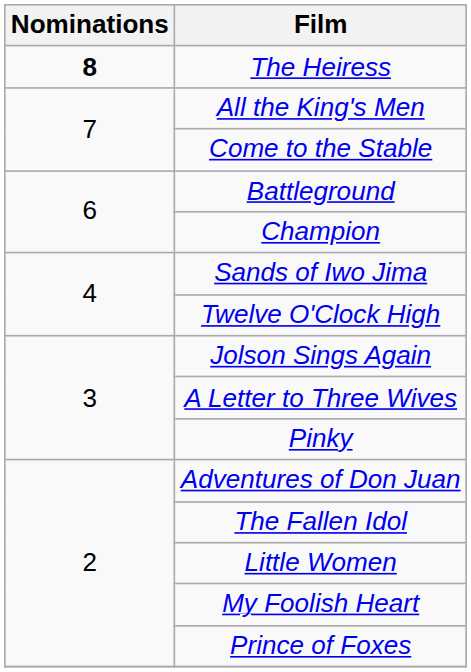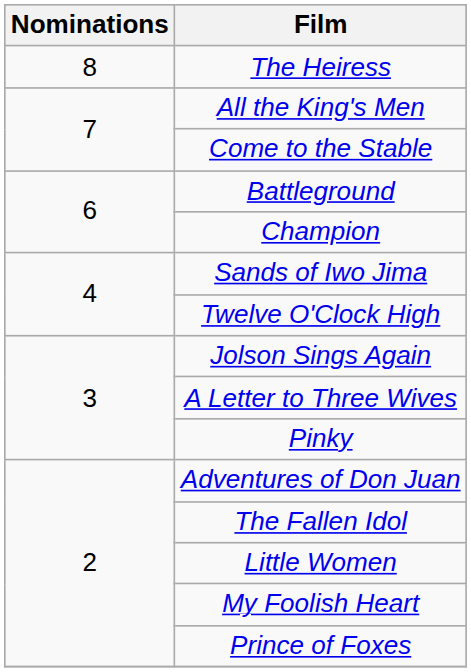(90, 66) bold -> (90, 66) normal
